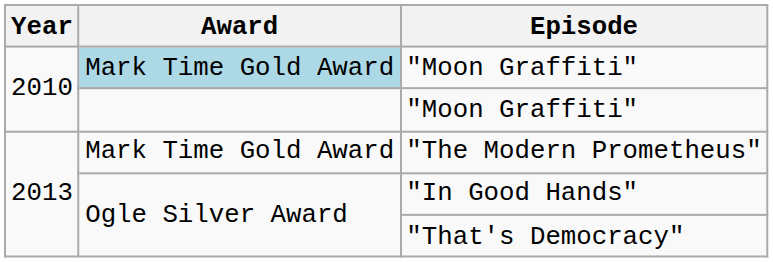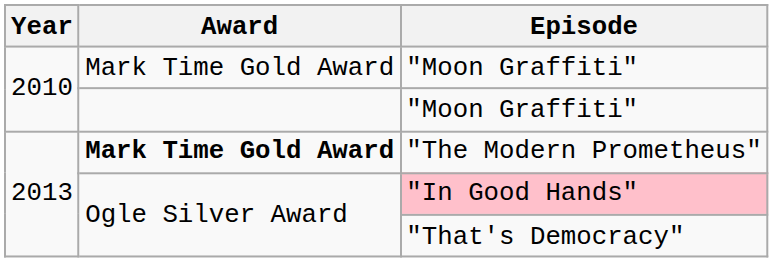(240, 68) lightblue background -> (240, 68) no background
(240, 152) normal -> (240, 152) bold
(522, 194) no background -> (522, 194) pink background
